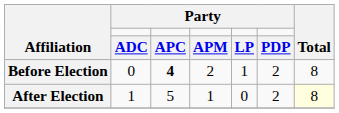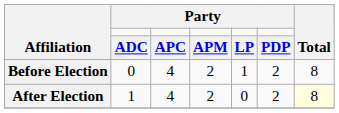(170, 71) bold -> (170, 71) normal
(170, 95) 5 -> (170, 95) 4
(210, 95) 1 -> (210, 95) 2
